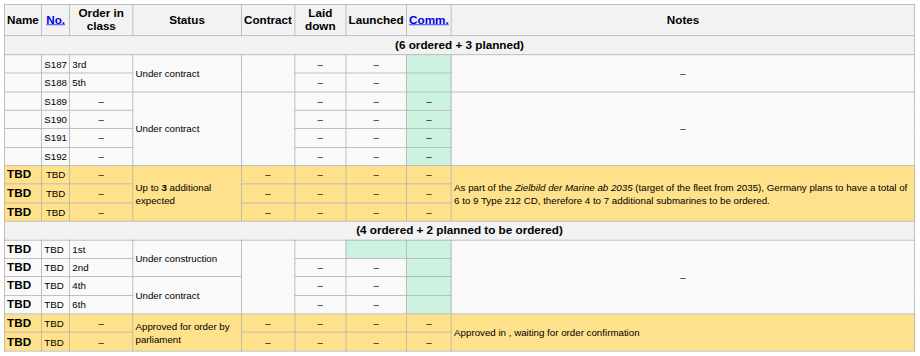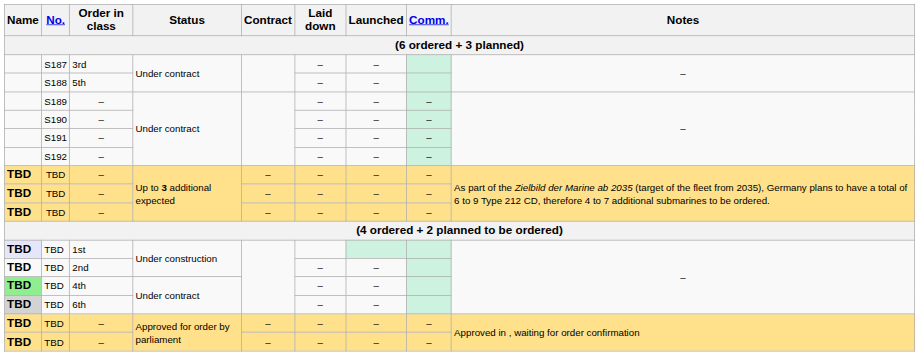(19, 249) no background -> (19, 249) lavender background
(19, 286) no background -> (19, 286) lightgreen background
(19, 304) no background -> (19, 304) lightgrey background
